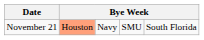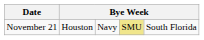(77, 27) lightsalmon background -> (77, 27) no background
(132, 27) no background -> (132, 27) khaki background
